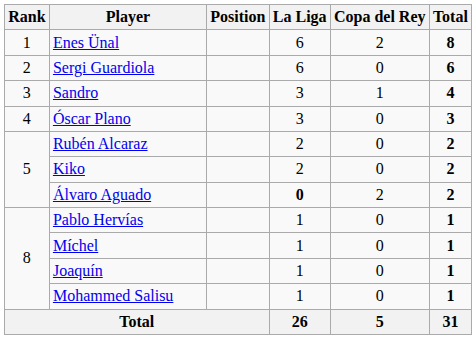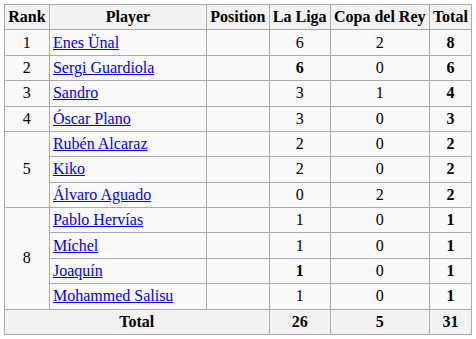(300, 67) normal -> (300, 67) bold
(300, 194) bold -> (300, 194) normal
(300, 270) normal -> (300, 270) bold
